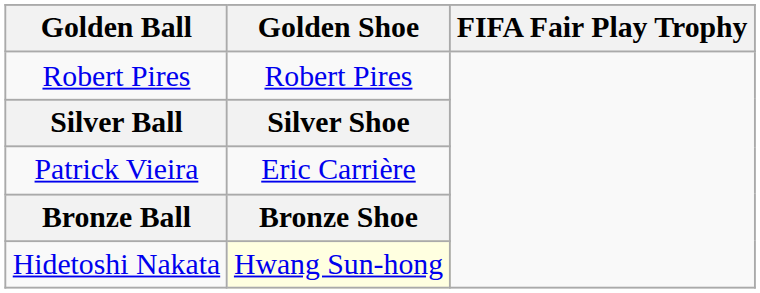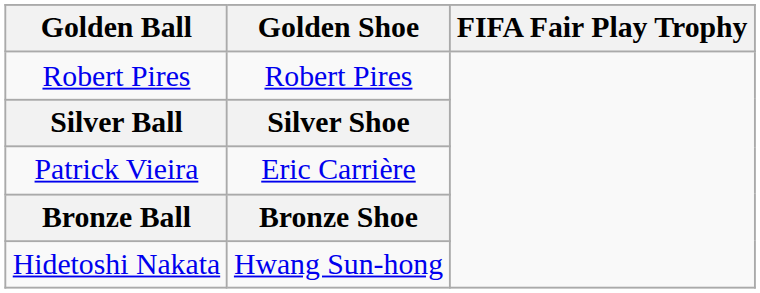(338, 264) lightyellow background -> (338, 264) no background
